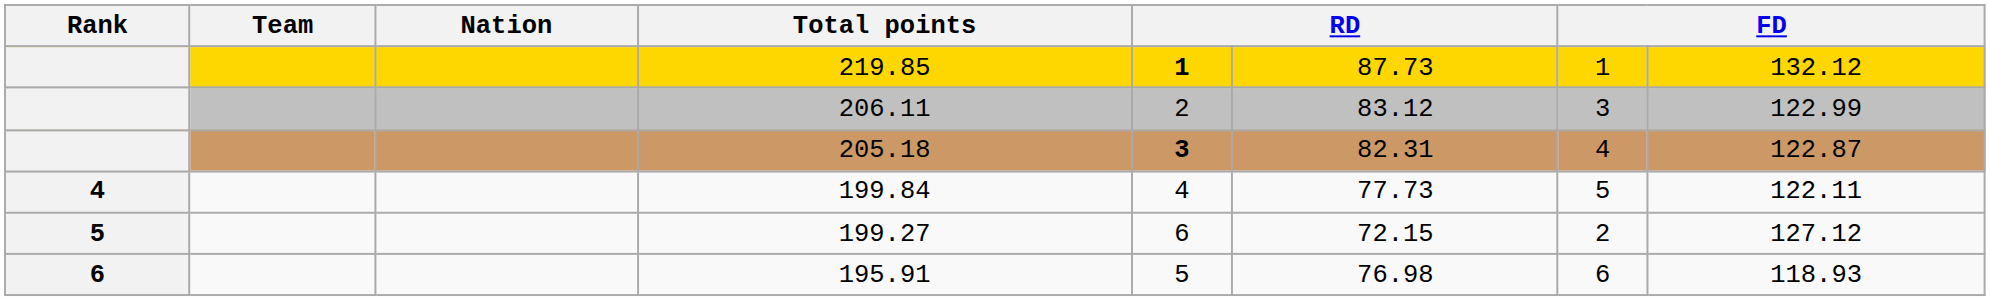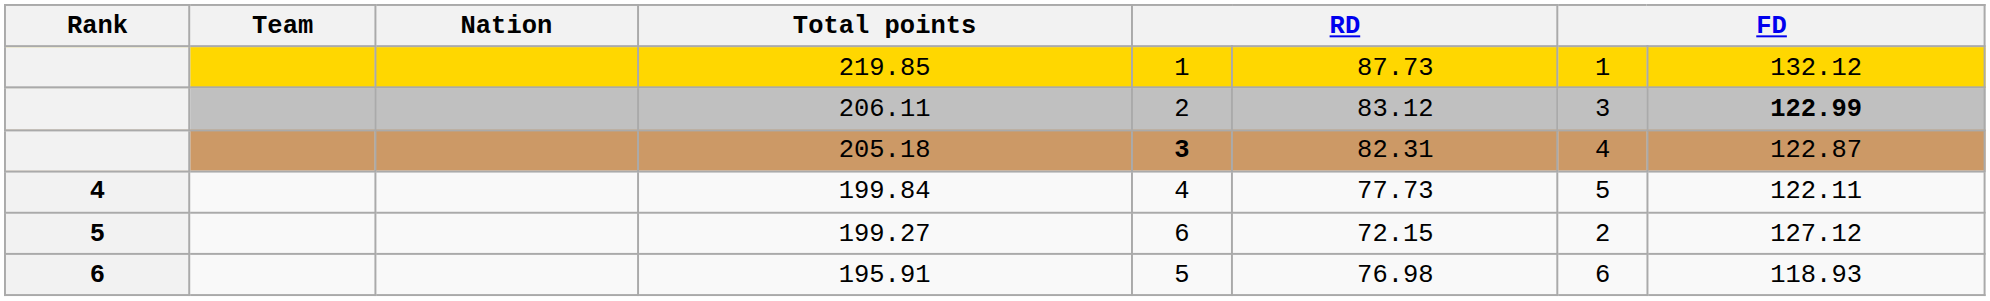(1182, 67) bold -> (1182, 67) normal
(1816, 109) normal -> (1816, 109) bold
